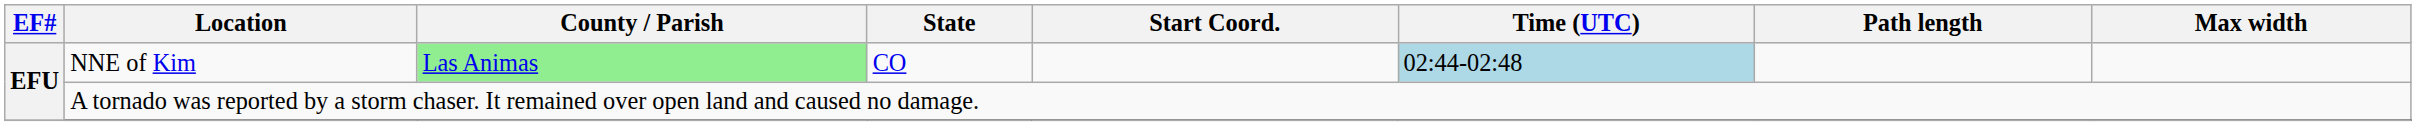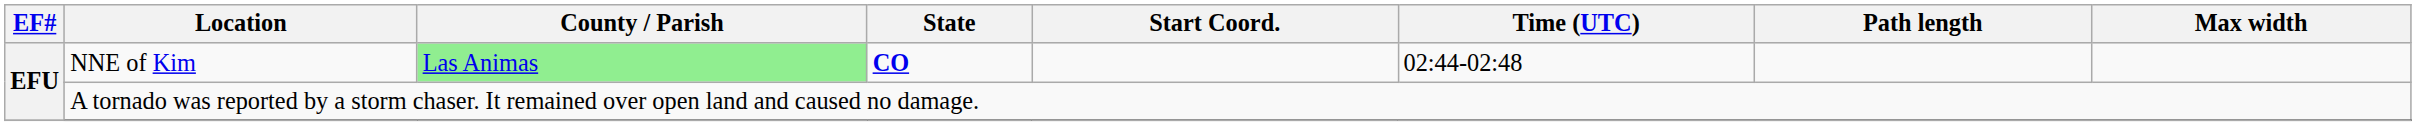(890, 62) normal -> (891, 62) bold
(1463, 62) lightblue background -> (1463, 62) no background
